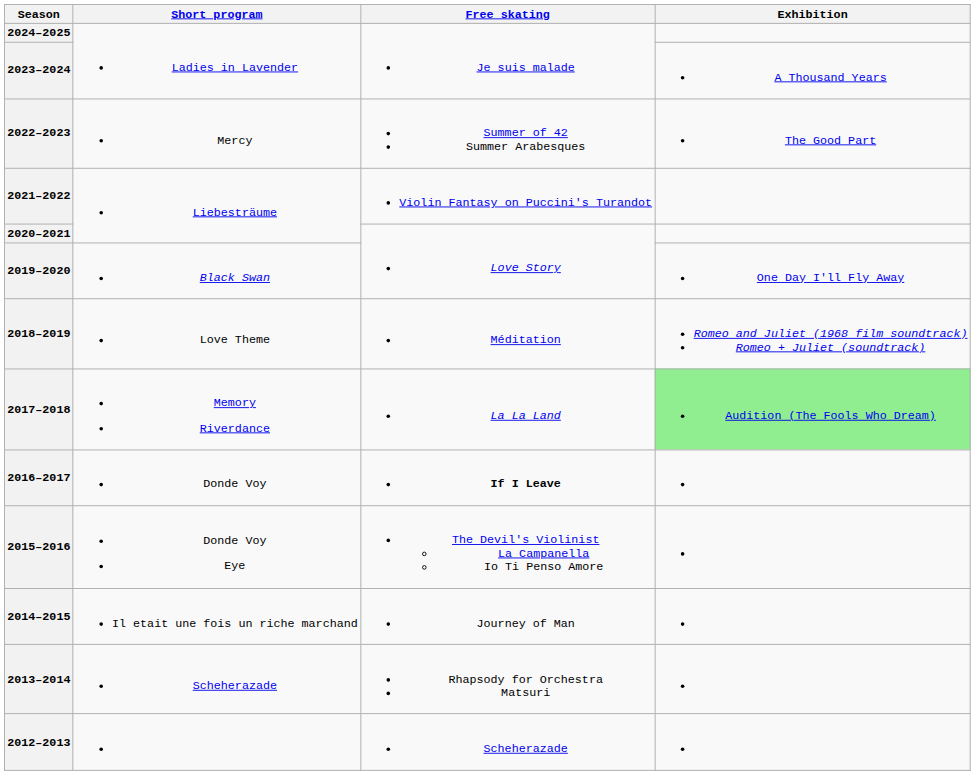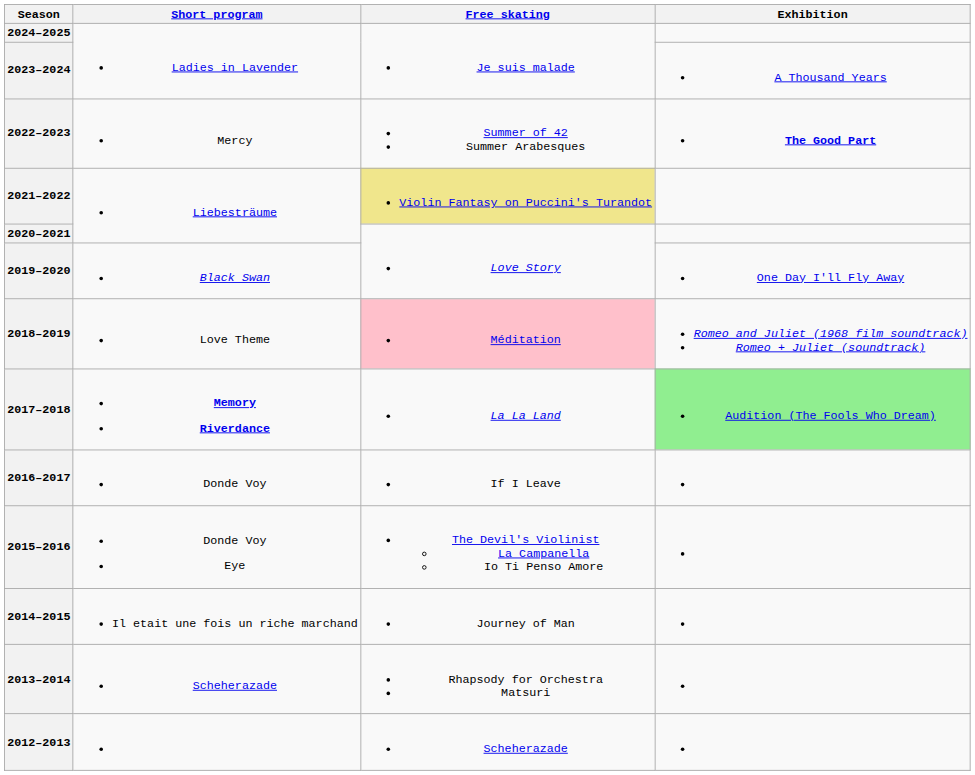(813, 140) normal -> (813, 140) bold
(508, 203) no background -> (508, 203) khaki background
(508, 341) no background -> (508, 341) pink background
(217, 416) normal -> (217, 416) bold
(508, 484) bold -> (508, 484) normal
